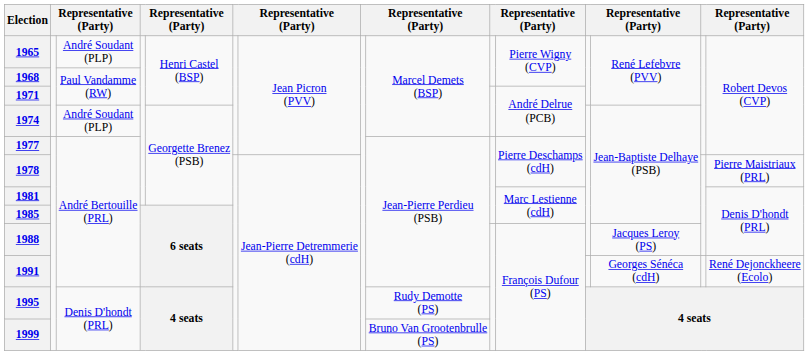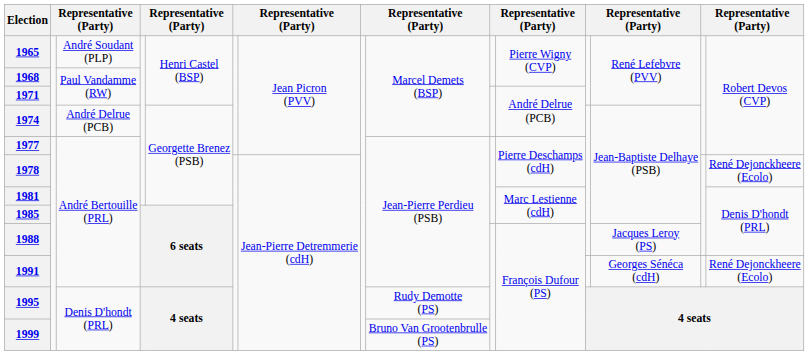(98, 120) André Soudant (PLP) -> (98, 120) André Delrue (PCB)
(755, 170) Pierre Maistriaux (PRL) -> (755, 170) René Dejonckheere (Ecolo)
